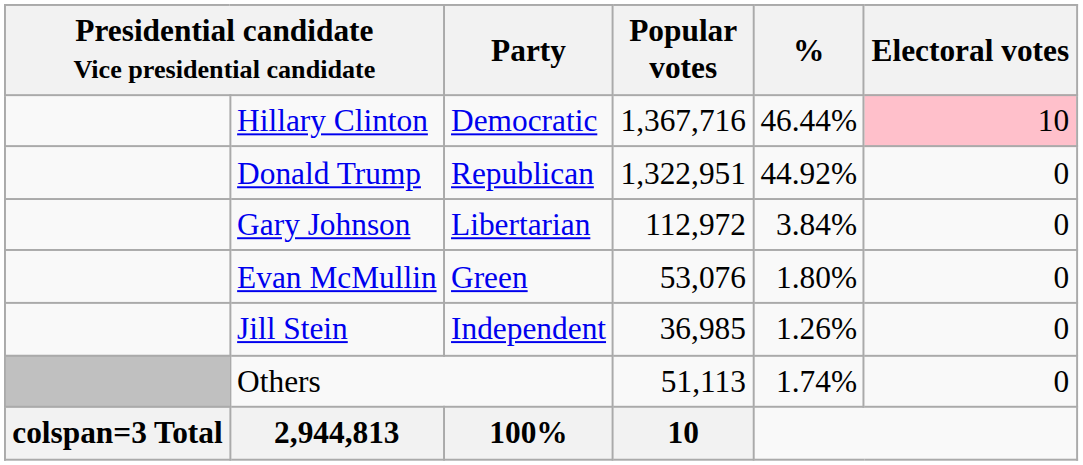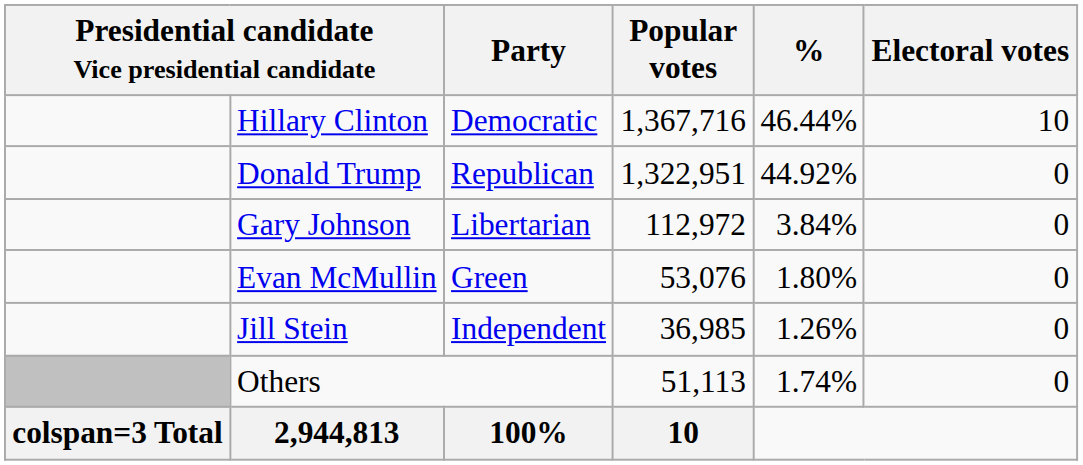(1054, 120) pink background -> (1054, 120) no background
